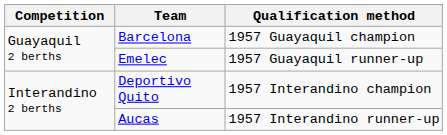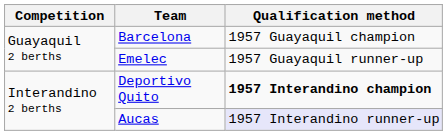(330, 89) normal -> (330, 89) bold
(334, 119) no background -> (334, 119) lavender background
